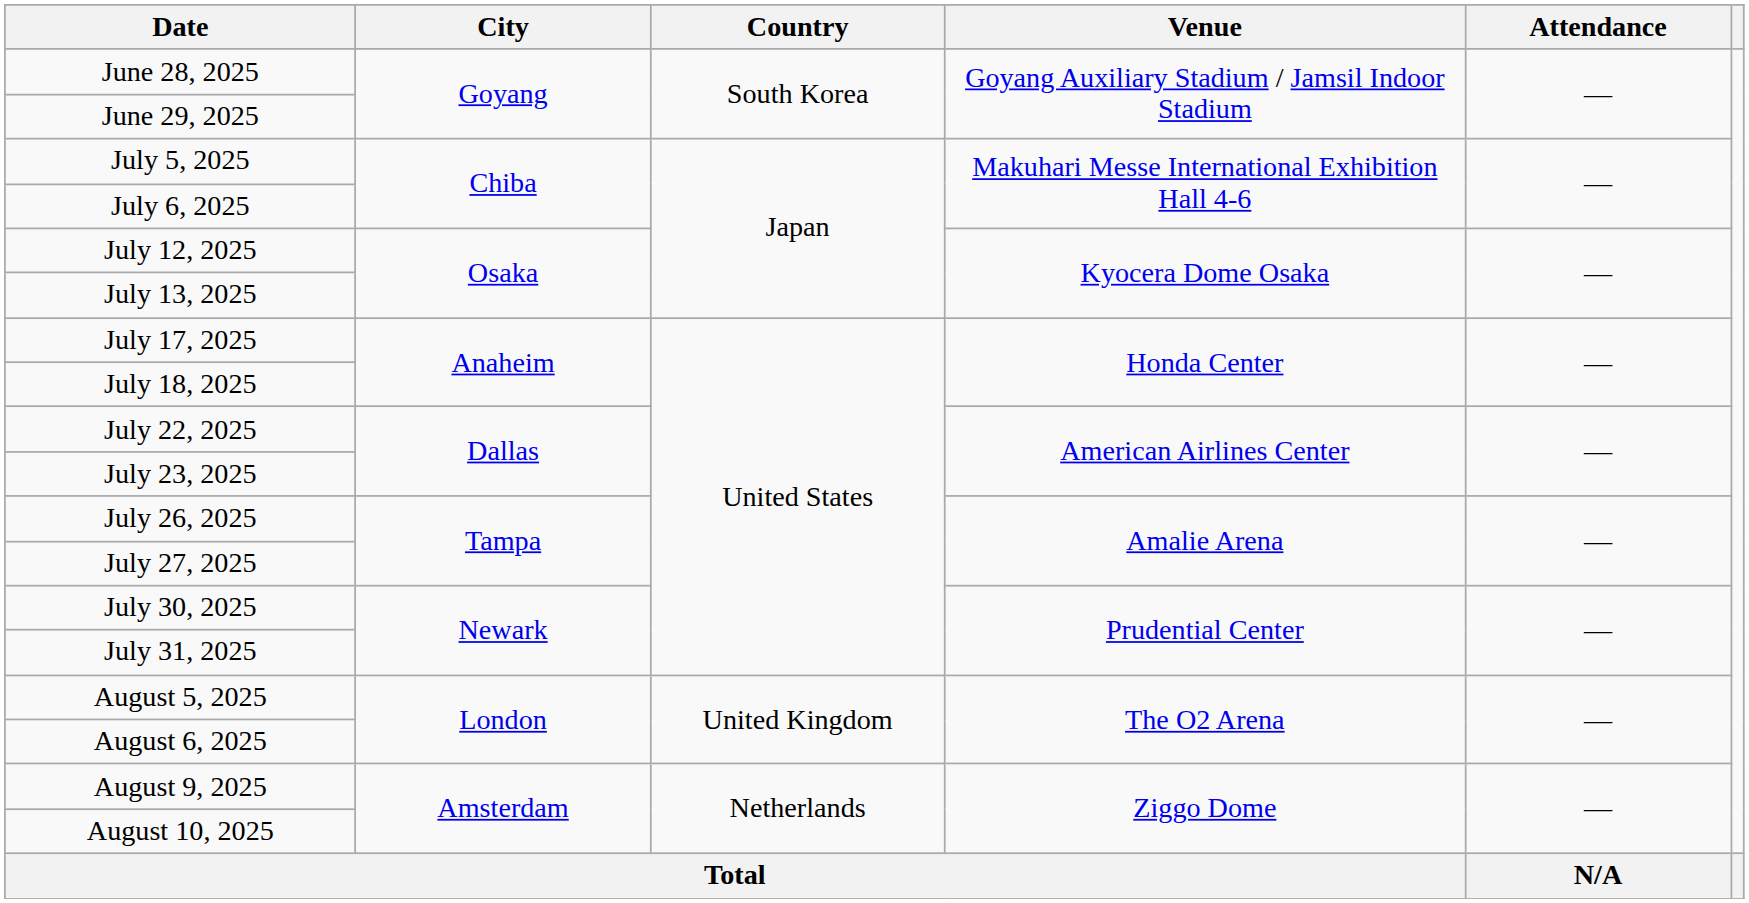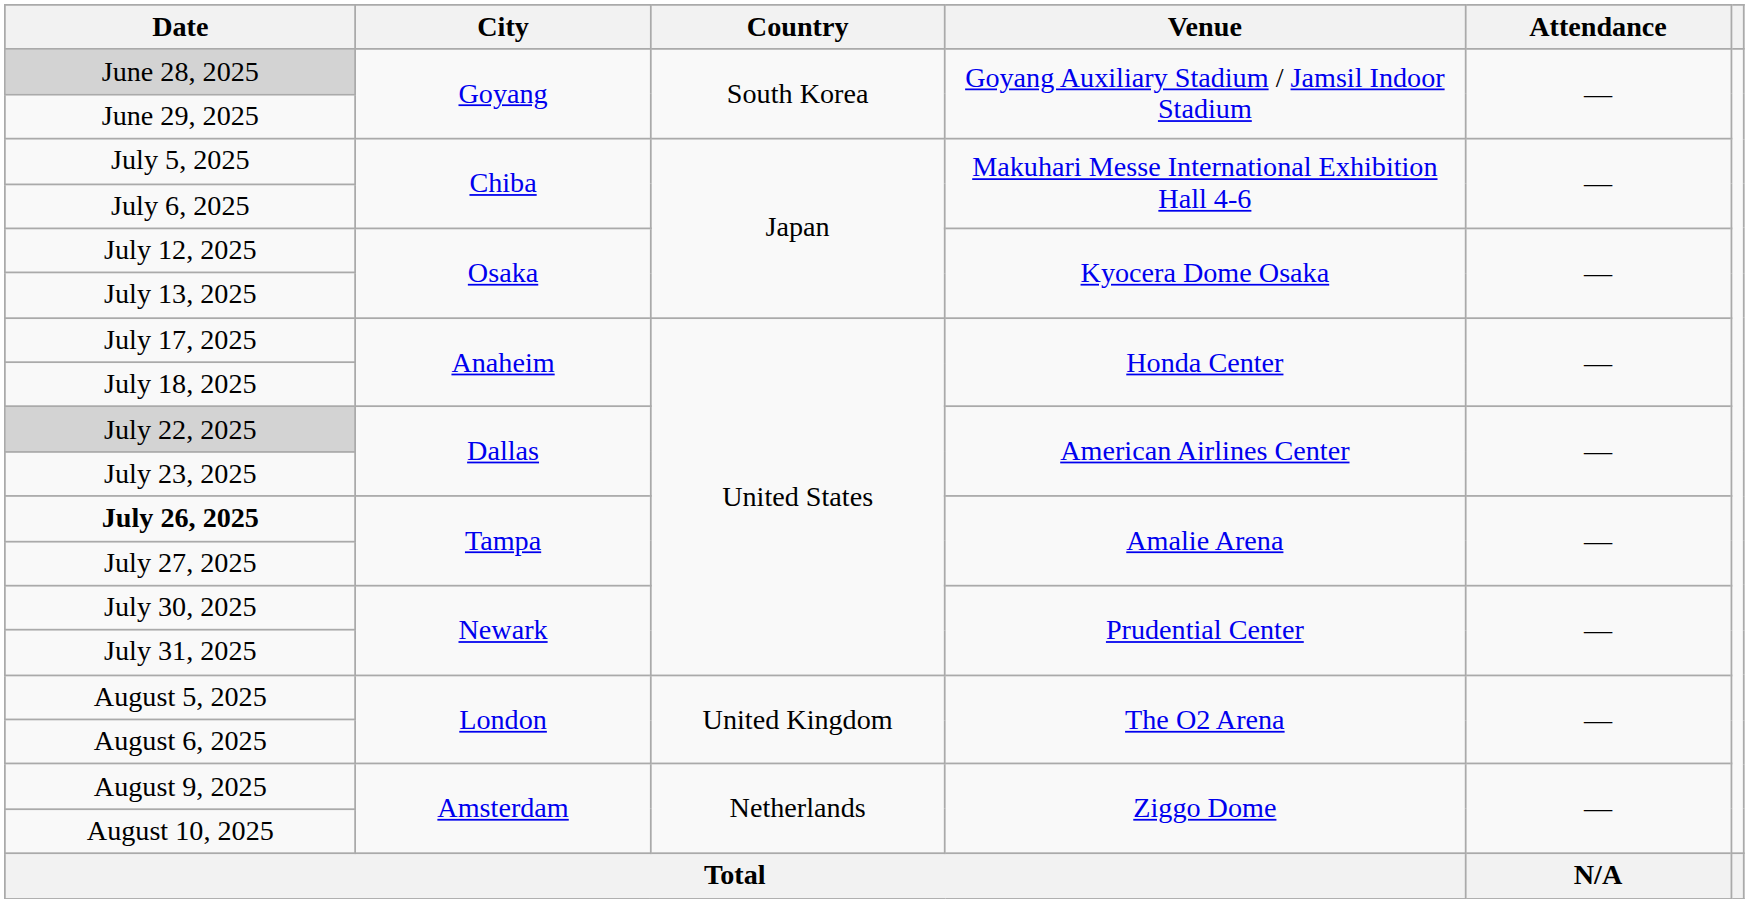(180, 71) no background -> (180, 71) lightgrey background
(180, 428) no background -> (180, 428) lightgrey background
(180, 518) normal -> (180, 518) bold
